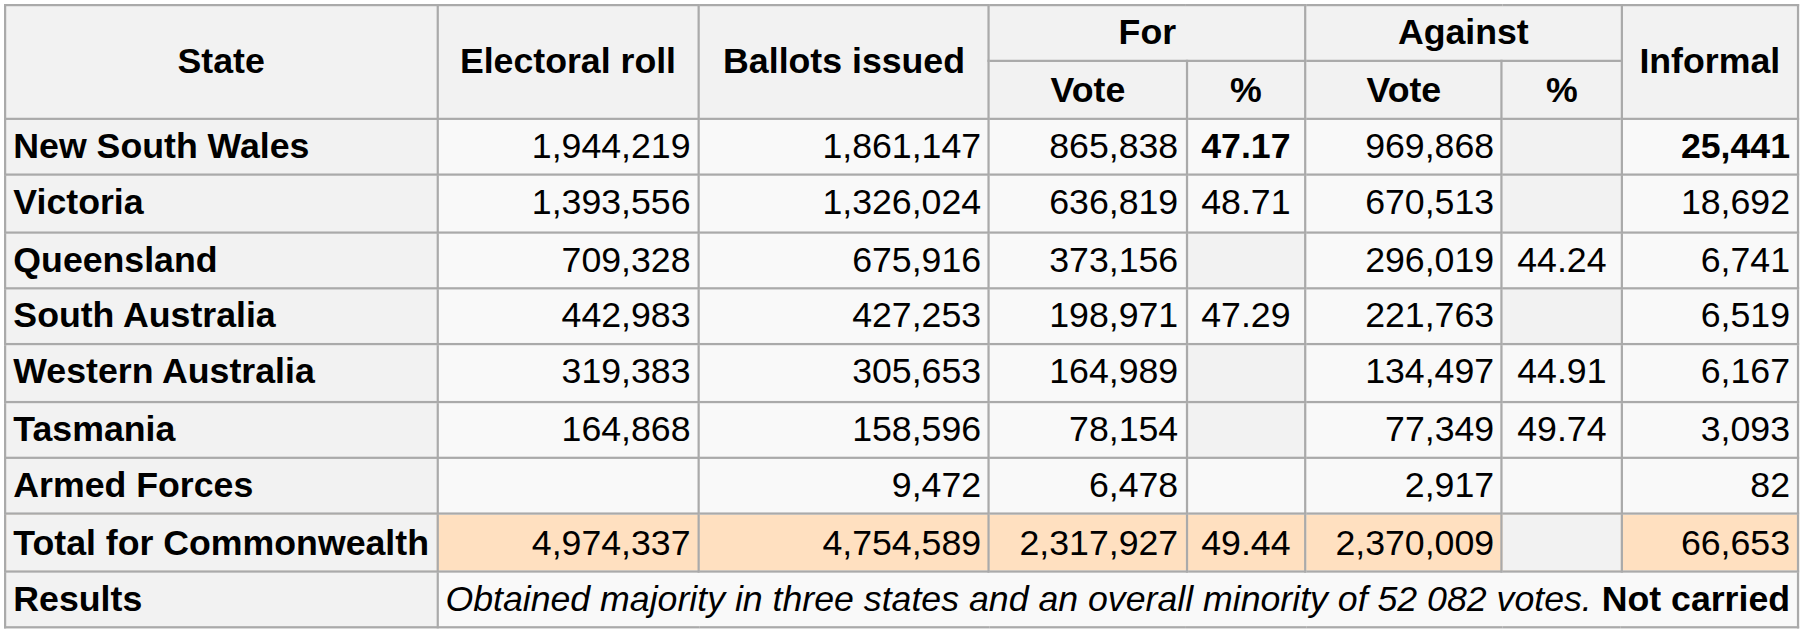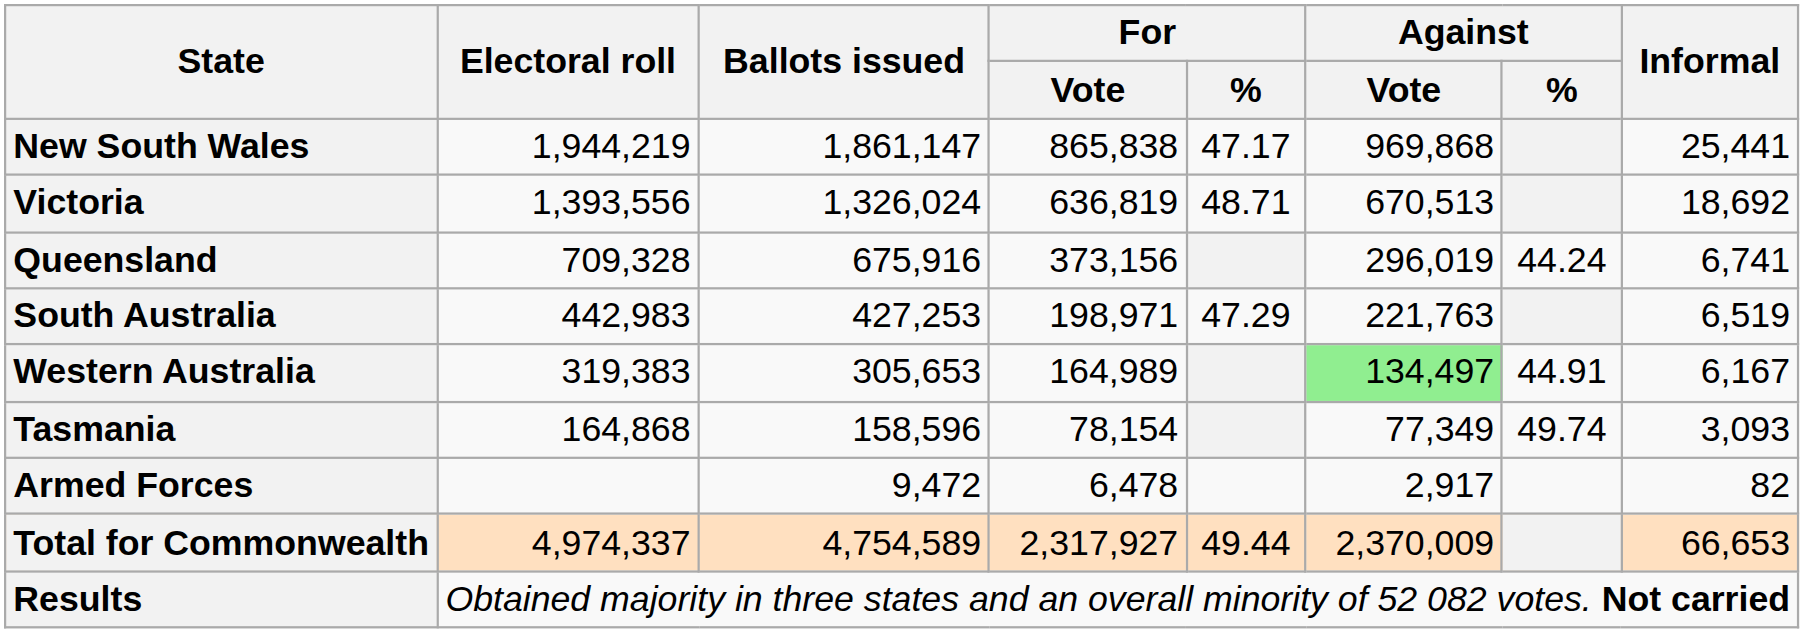(1246, 145) bold -> (1246, 145) normal
(1735, 145) bold -> (1735, 145) normal
(1430, 372) no background -> (1430, 372) lightgreen background
